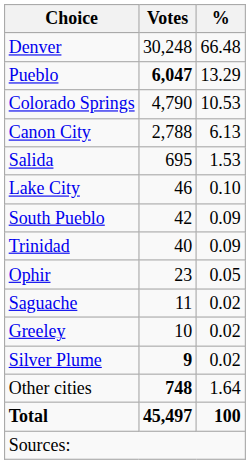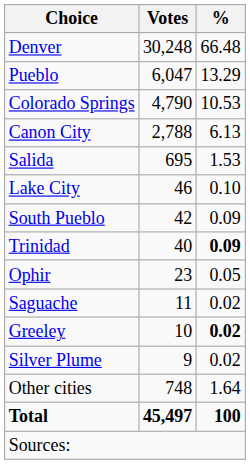(172, 75) bold -> (172, 75) normal
(225, 246) normal -> (225, 246) bold
(225, 331) normal -> (225, 331) bold
(188, 359) bold -> (188, 359) normal
(179, 388) bold -> (179, 388) normal
